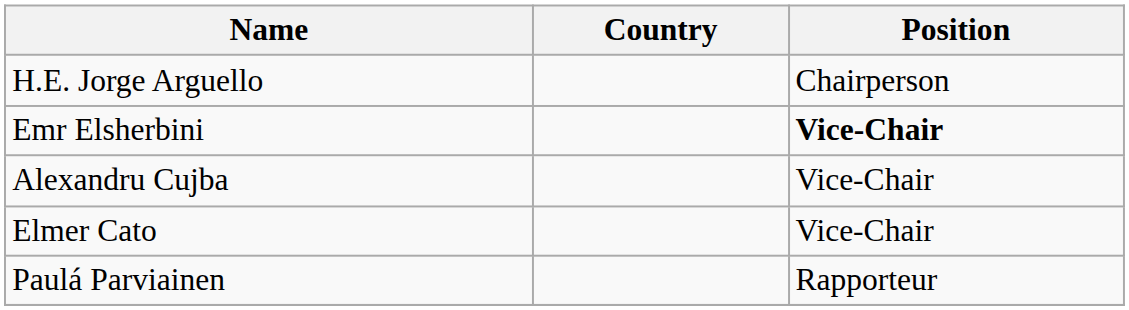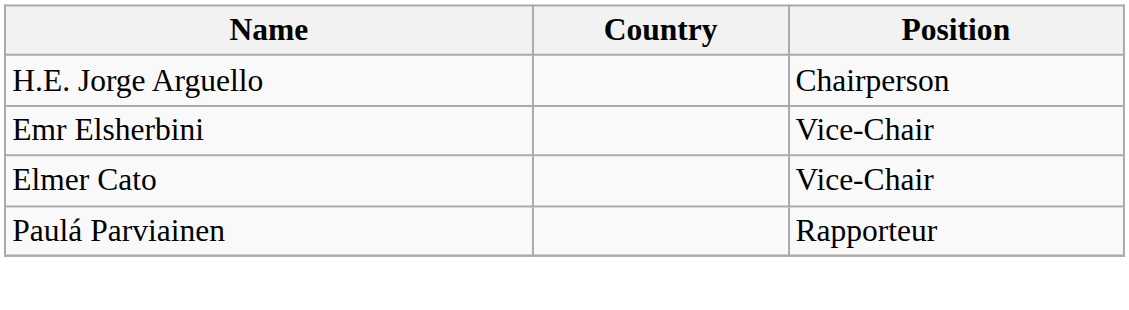(869, 129) bold -> (865, 129) normal
- row: (120, 179)
